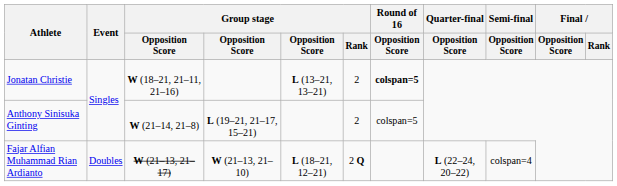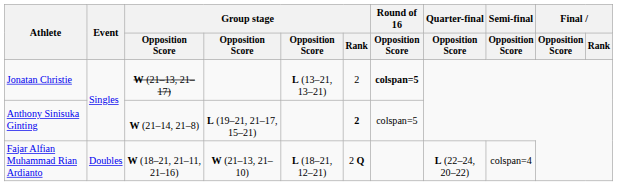(164, 86) W (18–21, 21–11, 21–16) -> (164, 86) W (21–13, 21–17)
(357, 120) normal -> (357, 120) bold
(164, 167) W (21–13, 21–17) -> (164, 167) W (18–21, 21–11, 21–16)
